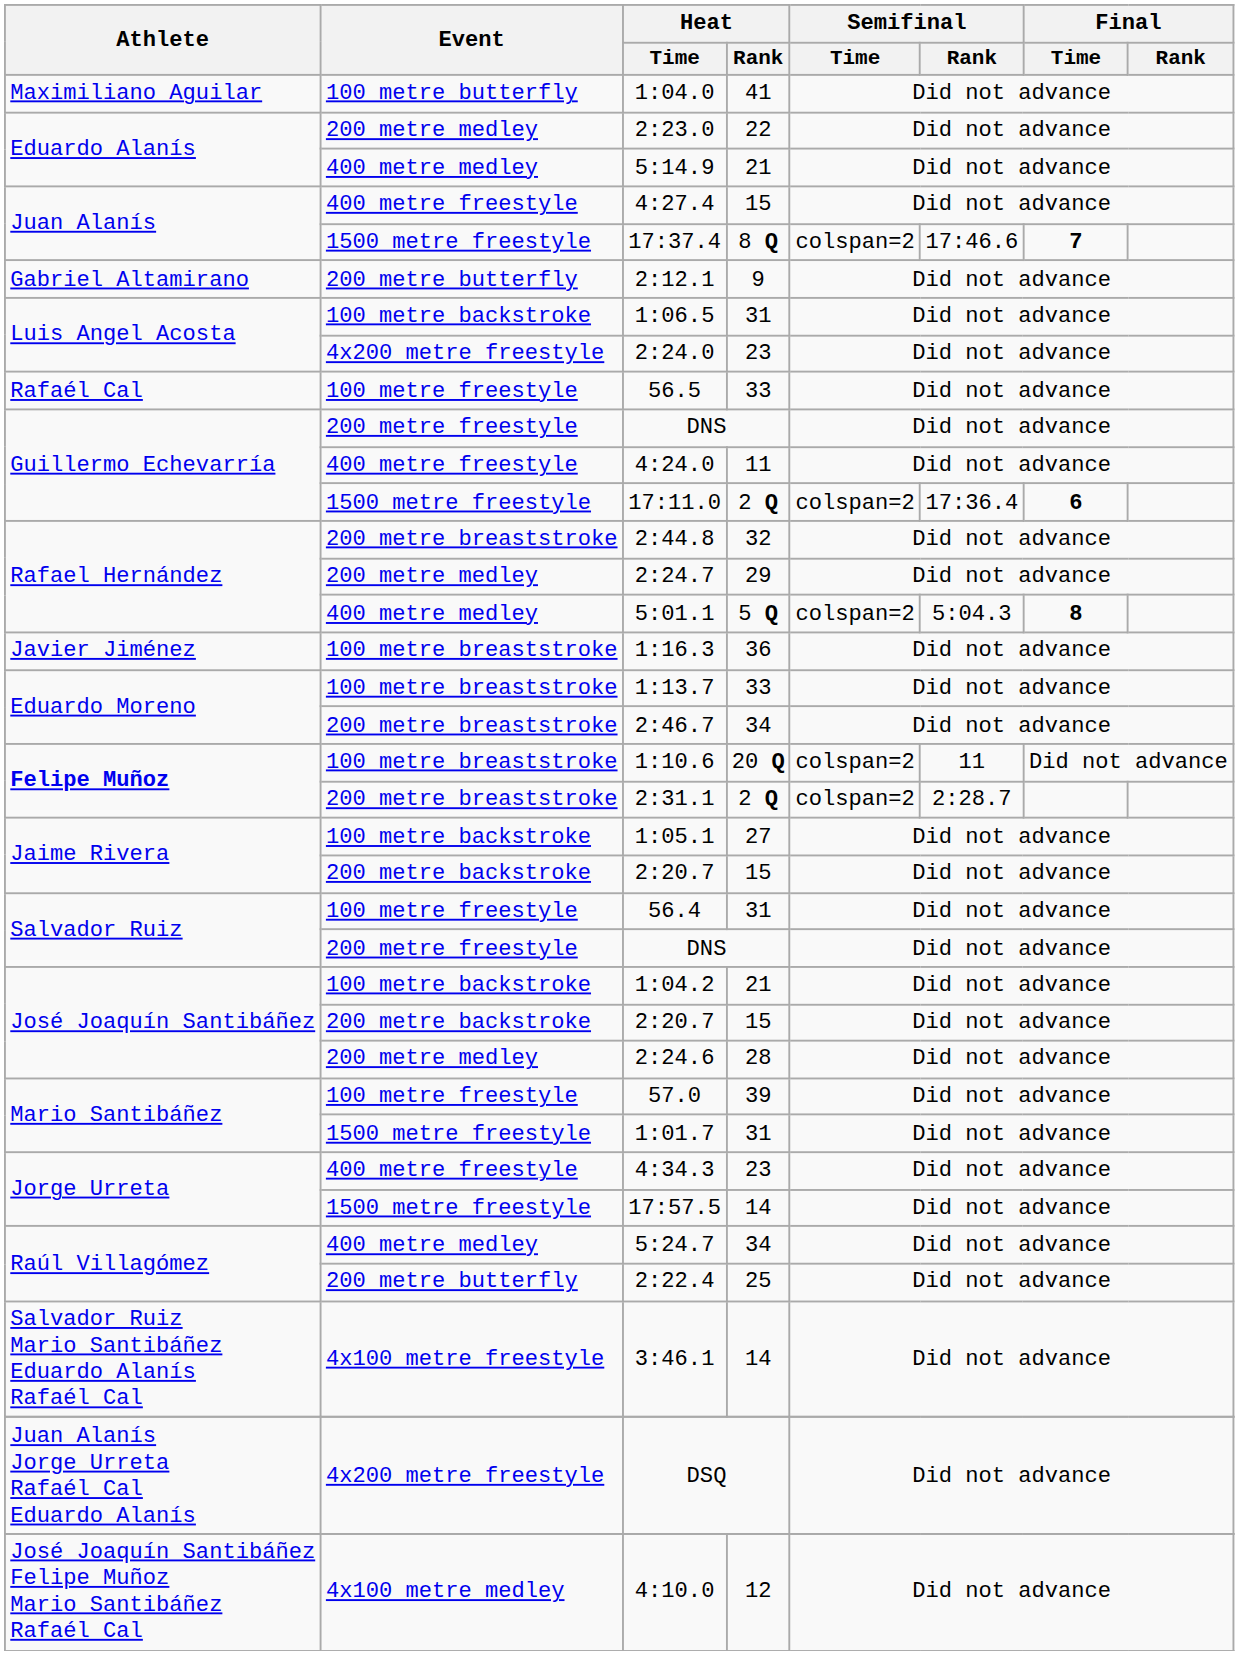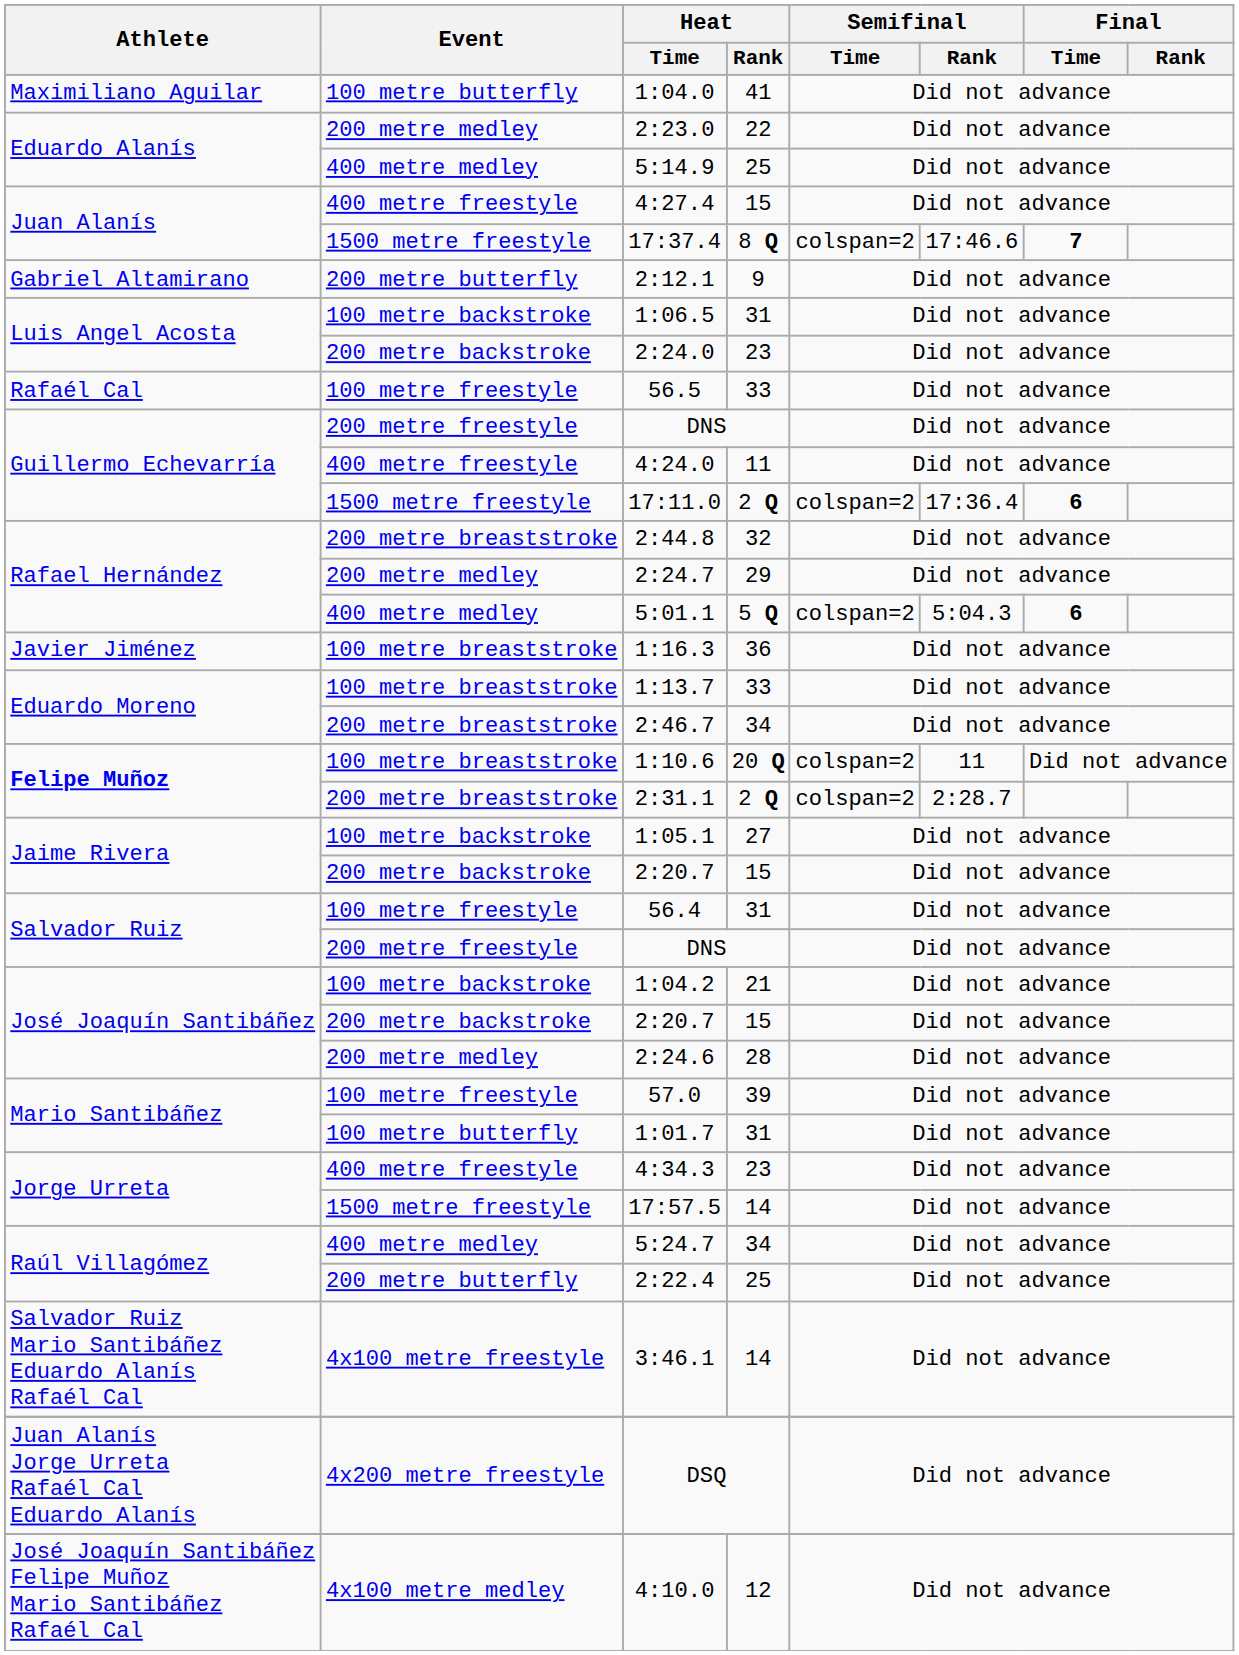(758, 168) 21 -> (758, 168) 25
(465, 353) 4x200 metre freestyle -> (458, 353) 200 metre backstroke
(1076, 613) 8 -> (1076, 613) 6
(458, 1134) 1500 metre freestyle -> (452, 1134) 100 metre butterfly
